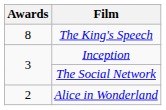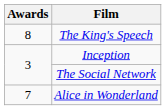(28, 94) 2 -> (28, 94) 7
